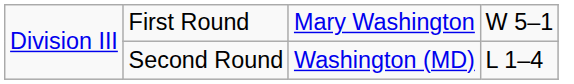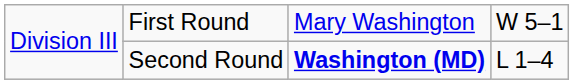(384, 60) normal -> (390, 60) bold
